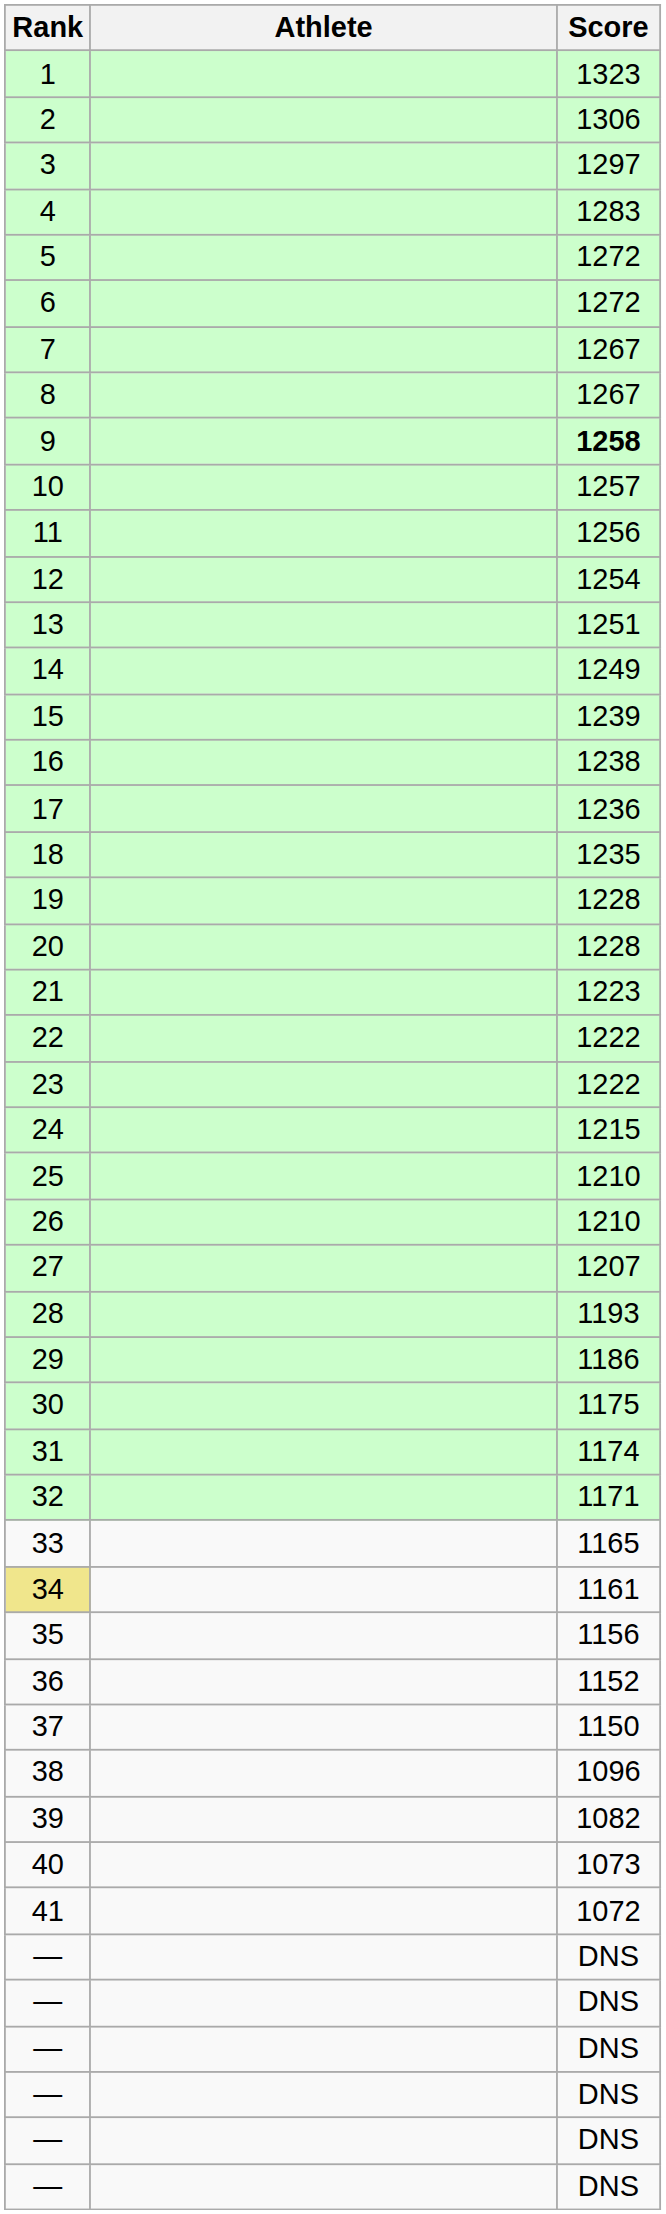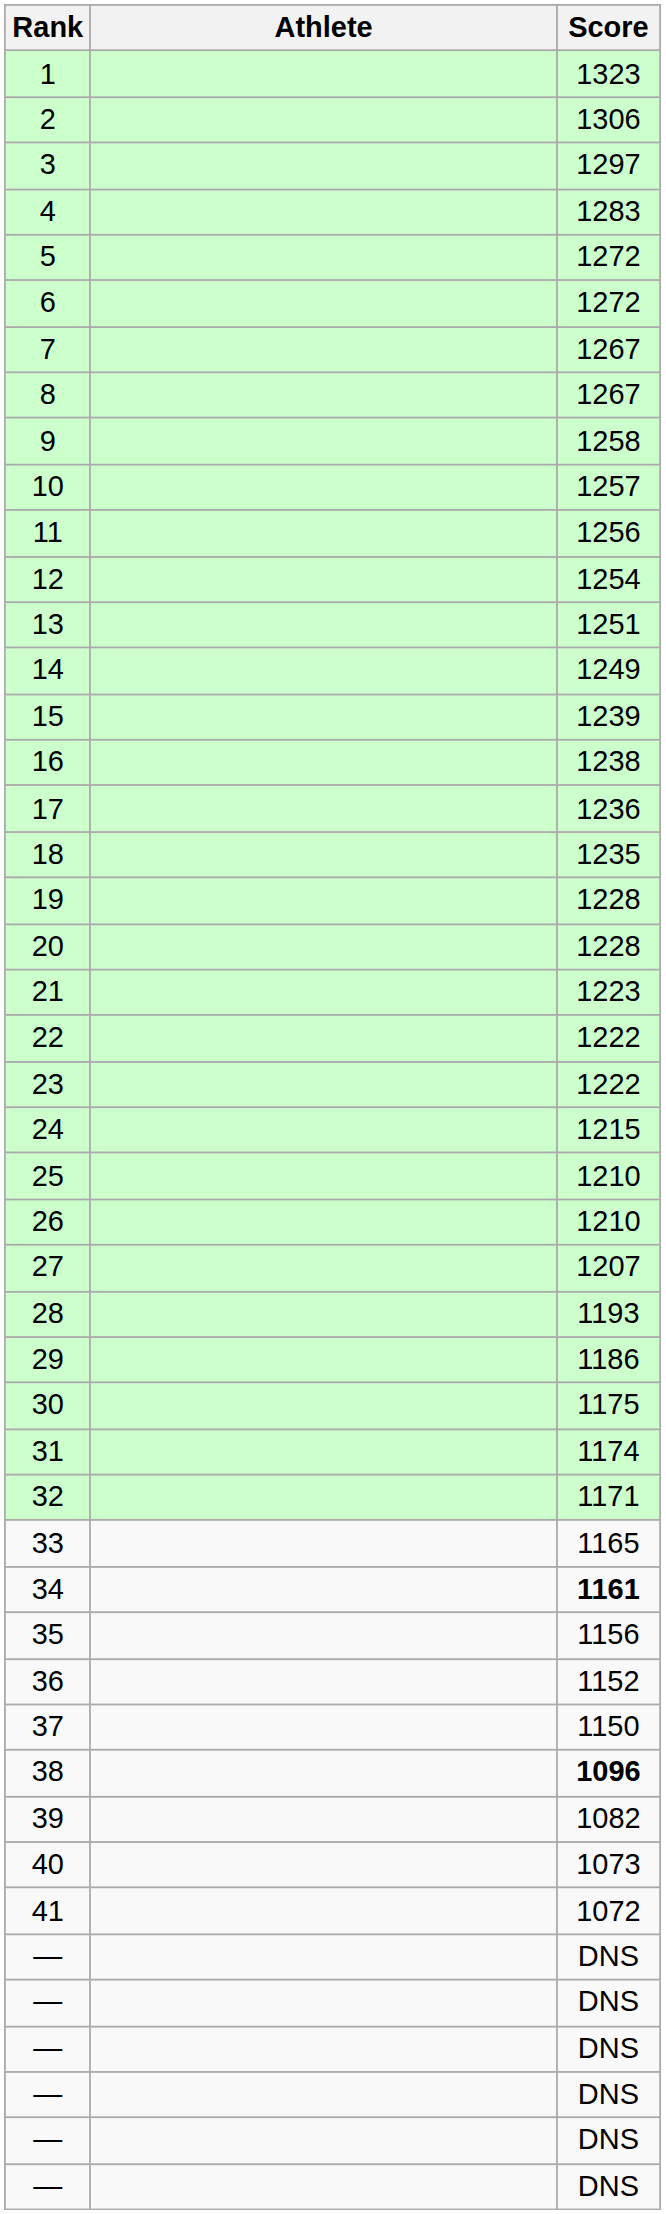(608, 440) bold -> (608, 440) normal
(48, 1589) khaki background -> (48, 1589) no background
(608, 1589) normal -> (608, 1589) bold
(608, 1772) normal -> (608, 1772) bold
